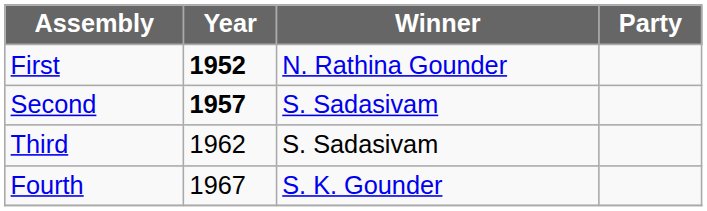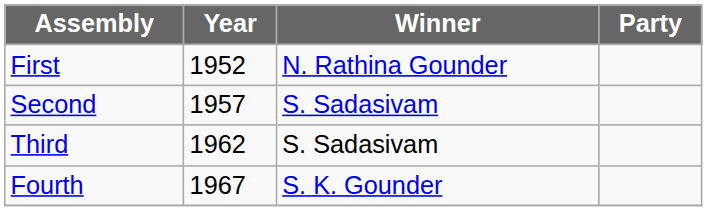(218, 64) bold -> (218, 64) normal
(218, 104) bold -> (218, 104) normal
